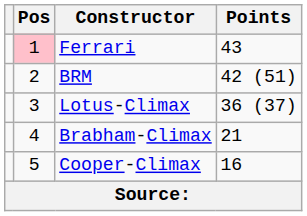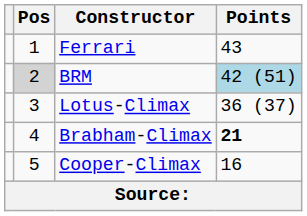(34, 49) pink background -> (34, 49) no background
(34, 78) no background -> (34, 78) lightgrey background
(259, 78) no background -> (259, 78) lightblue background
(231, 137) normal -> (231, 137) bold
